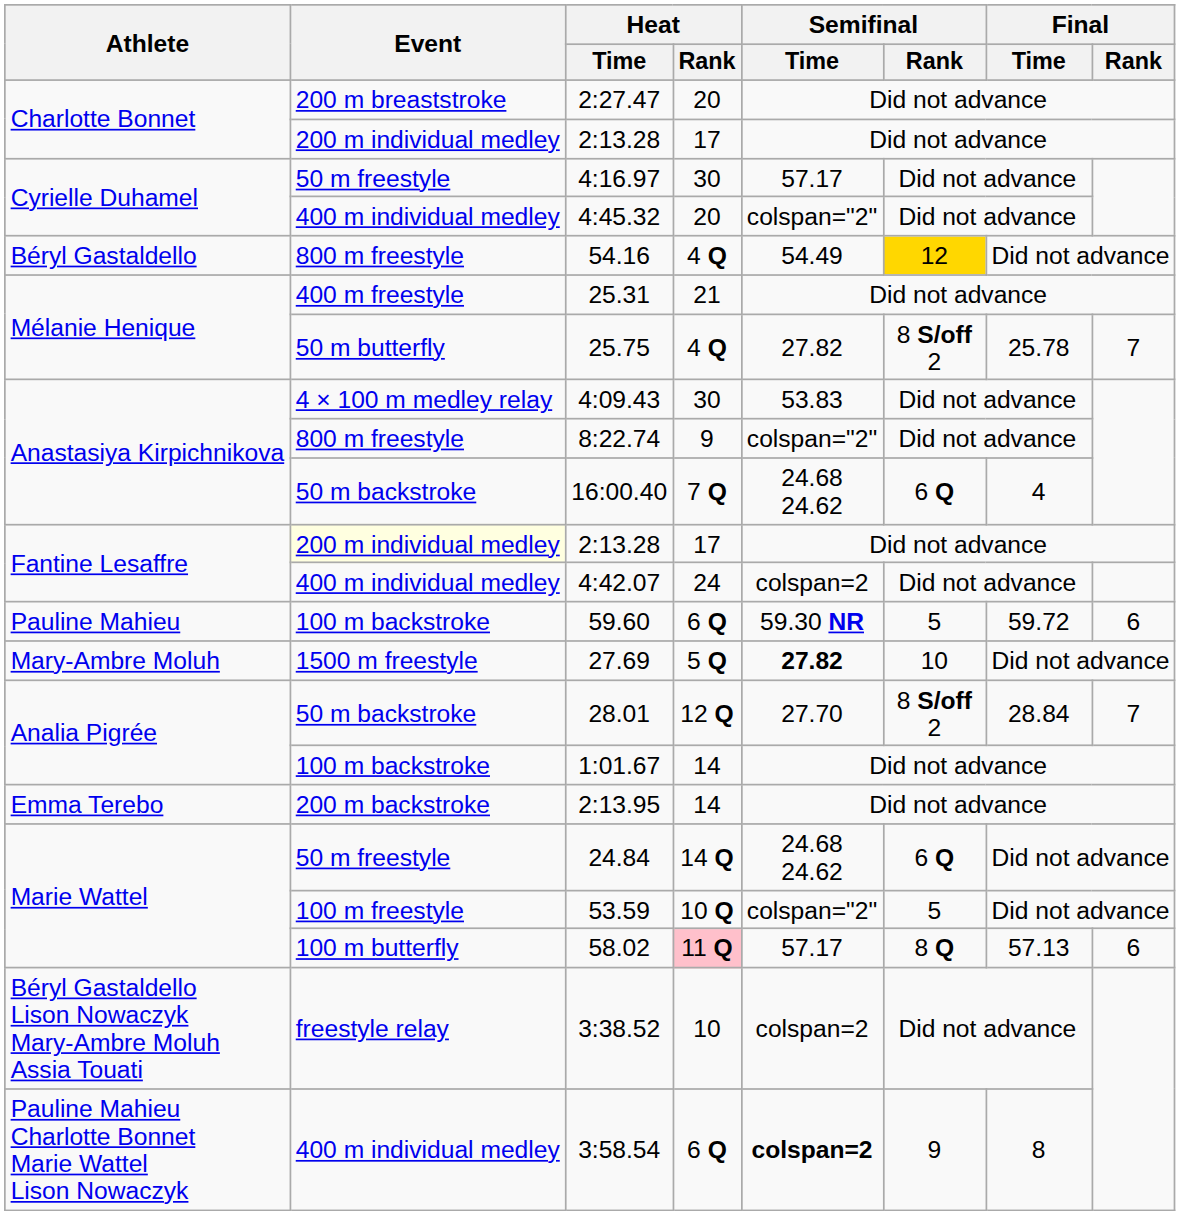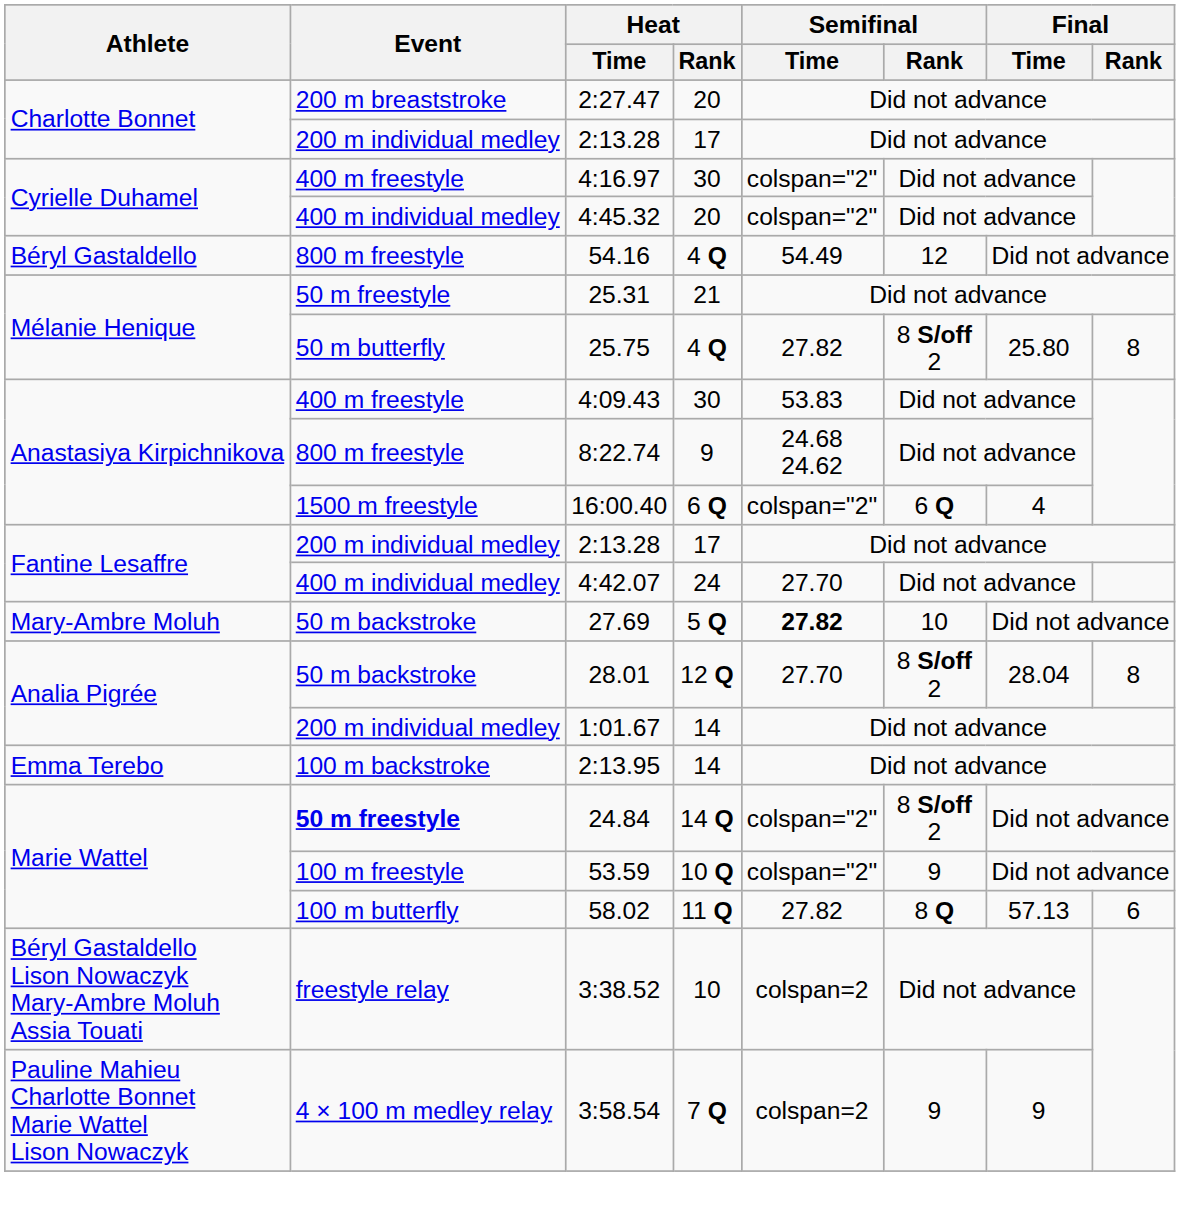(373, 178) 50 m freestyle -> (380, 178) 400 m freestyle
(812, 178) 57.17 -> (812, 178) colspan="2"
(934, 256) gold background -> (934, 256) no background
(380, 295) 400 m freestyle -> (373, 295) 50 m freestyle
(1039, 347) 25.78 -> (1039, 347) 25.80
(1133, 347) 7 -> (1133, 347) 8
(424, 400) 4 × 100 m medley relay -> (380, 400) 400 m freestyle
(812, 439) colspan="2" -> (812, 453) 24.68 24.62
(386, 491) 50 m backstroke -> (387, 505) 1500 m freestyle
(707, 491) 7 Q -> (707, 505) 6 Q
(812, 491) 24.68 24.62 -> (812, 505) colspan="2"
(428, 544) lightyellow background -> (428, 544) no background
(812, 583) colspan=2 -> (812, 583) 27.70
- row: (95, 622)
(387, 661) 1500 m freestyle -> (386, 622) 50 m backstroke
(1039, 713) 28.84 -> (1039, 674) 28.04
(1133, 713) 7 -> (1133, 674) 8
(393, 766) 100 m backstroke -> (428, 727) 200 m individual medley
(393, 805) 200 m backstroke -> (393, 766) 100 m backstroke
(373, 857) normal -> (378, 819) bold
(812, 857) 24.68 24.62 -> (812, 819) colspan="2"
(934, 857) 6 Q -> (934, 819) 8 S/off 2
(934, 910) 5 -> (934, 871) 9
(707, 949) pink background -> (707, 910) no background
(812, 949) 57.17 -> (812, 910) 27.82
(428, 1150) 400 m individual medley -> (424, 1111) 4 × 100 m medley relay
(707, 1150) 6 Q -> (707, 1111) 7 Q
(812, 1150) bold -> (812, 1111) normal
(1039, 1150) 8 -> (1039, 1111) 9
